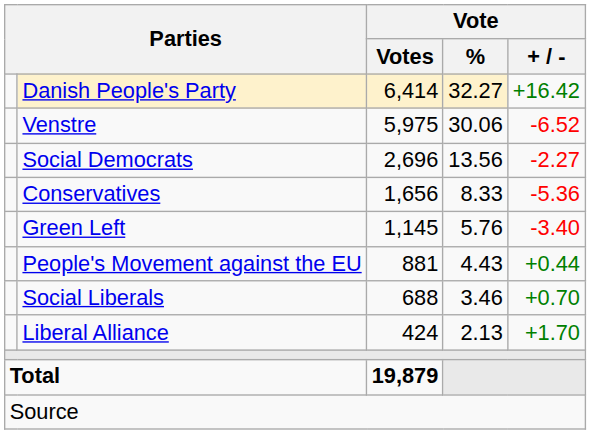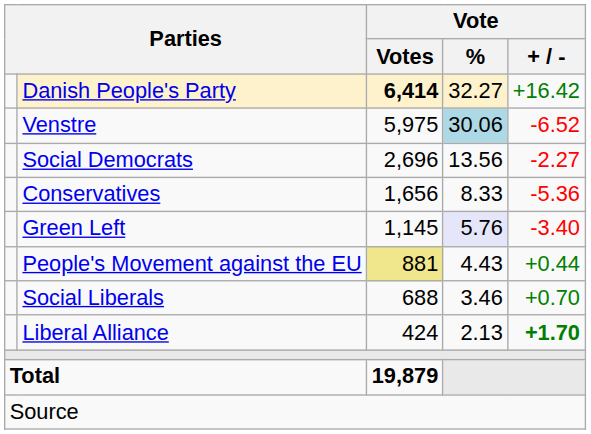(411, 90) normal -> (411, 90) bold
(476, 125) no background -> (476, 125) lightblue background
(482, 228) no background -> (482, 228) lavender background
(420, 263) no background -> (420, 263) khaki background
(552, 332) normal -> (552, 332) bold
